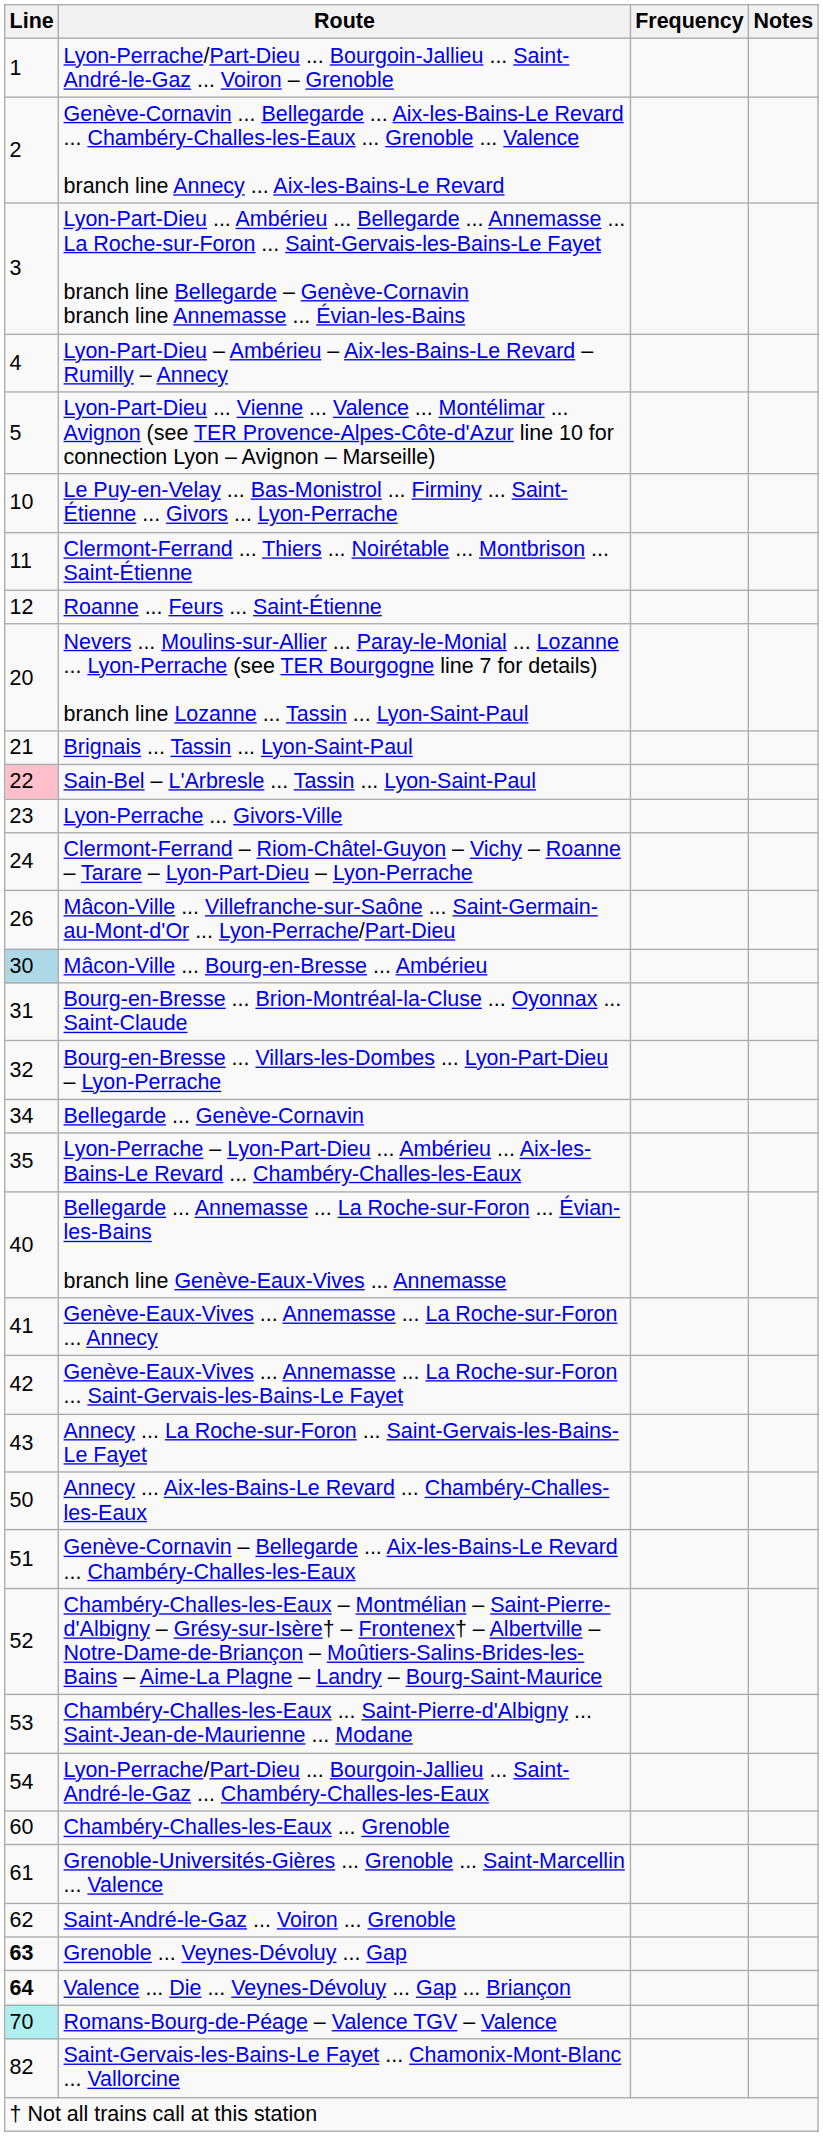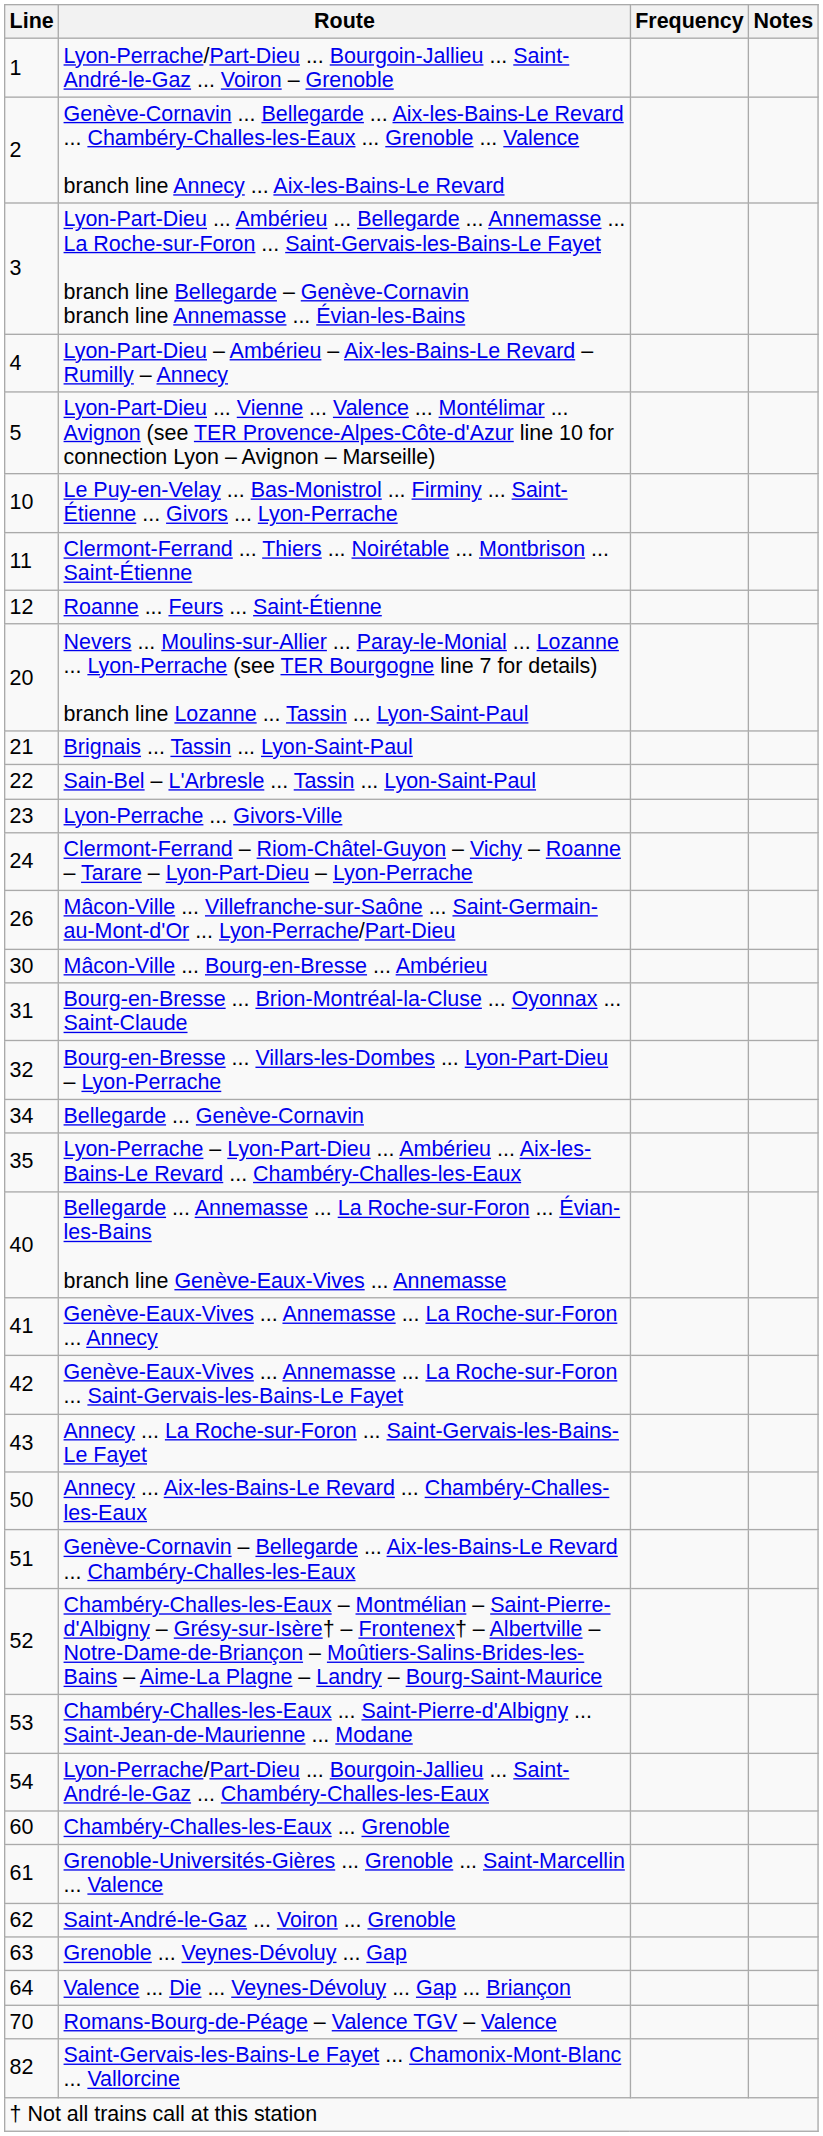(22, 781) pink background -> (22, 781) no background
(22, 965) lightblue background -> (22, 965) no background
(22, 1953) bold -> (22, 1953) normal
(22, 1987) bold -> (22, 1987) normal
(22, 2021) paleturquoise background -> (22, 2021) no background
